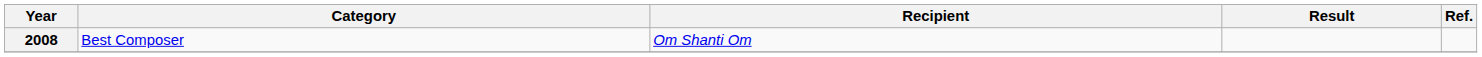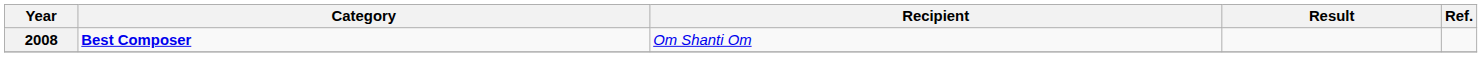(133, 39) normal -> (136, 39) bold
